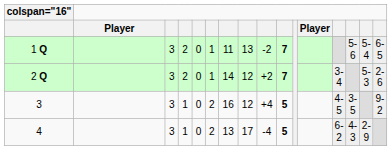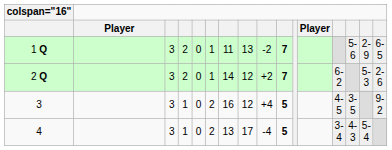(366, 50) 5-4 -> (366, 50) 2-9
(339, 77) 3-4 -> (339, 77) 6-2
(339, 132) 6-2 -> (339, 132) 3-4
(366, 132) 2-9 -> (366, 132) 5-4
